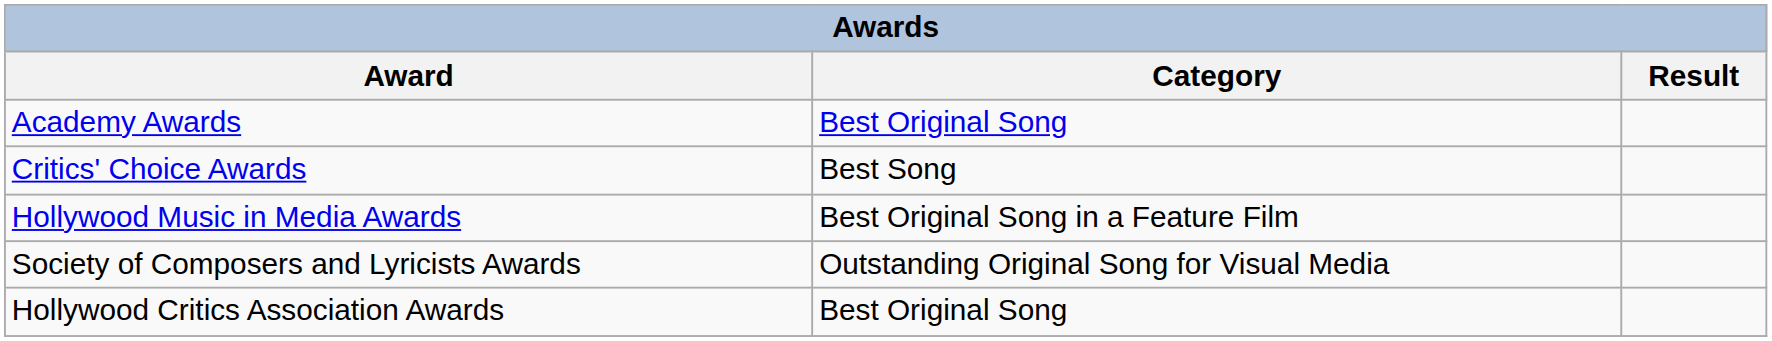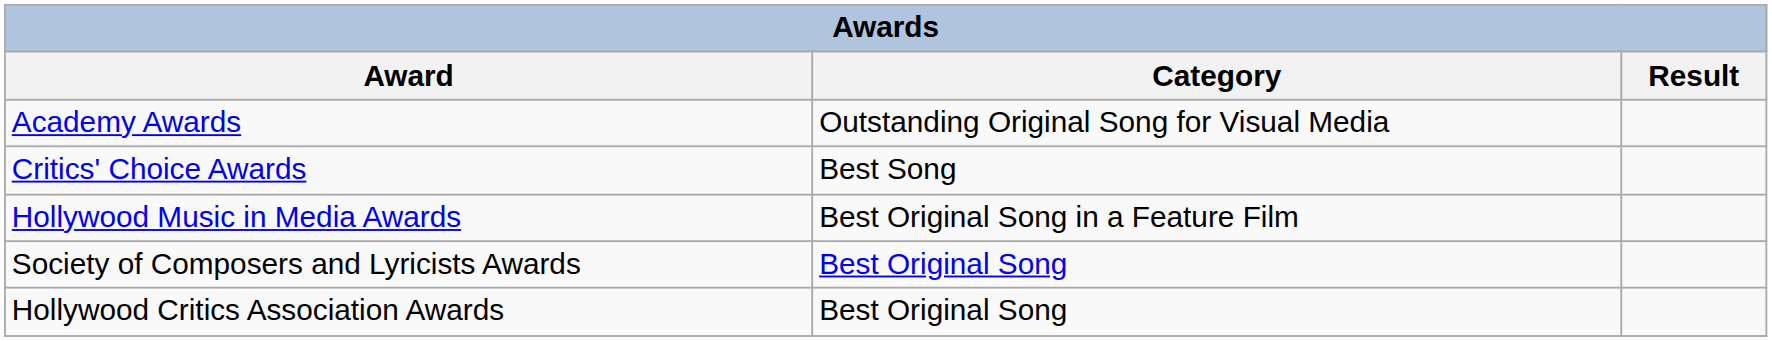(943, 122) Best Original Song -> (1104, 122) Outstanding Original Song for Visual Media
(1104, 264) Outstanding Original Song for Visual Media -> (943, 264) Best Original Song
